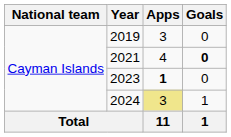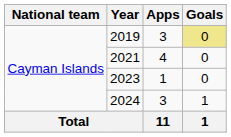(205, 36) no background -> (205, 36) khaki background
(205, 57) bold -> (205, 57) normal
(163, 79) bold -> (163, 79) normal
(163, 100) khaki background -> (163, 100) no background
